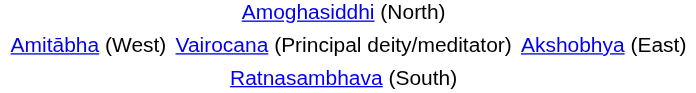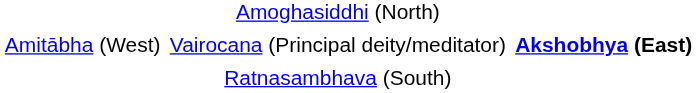(604, 45) normal -> (604, 45) bold
